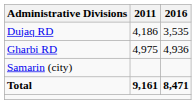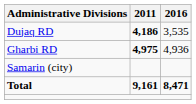(145, 31) normal -> (145, 31) bold
(145, 49) normal -> (145, 49) bold
